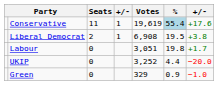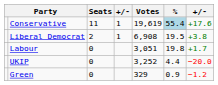(198, 74) −1.0 -> (198, 74) −1.2
